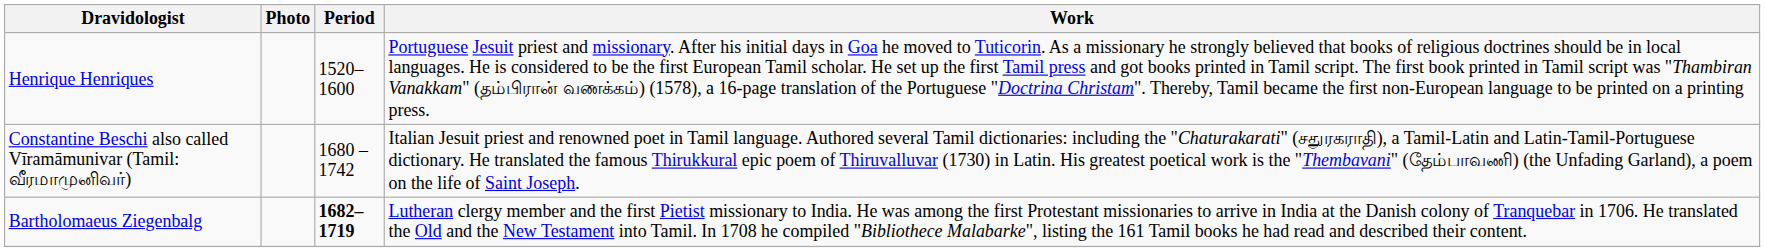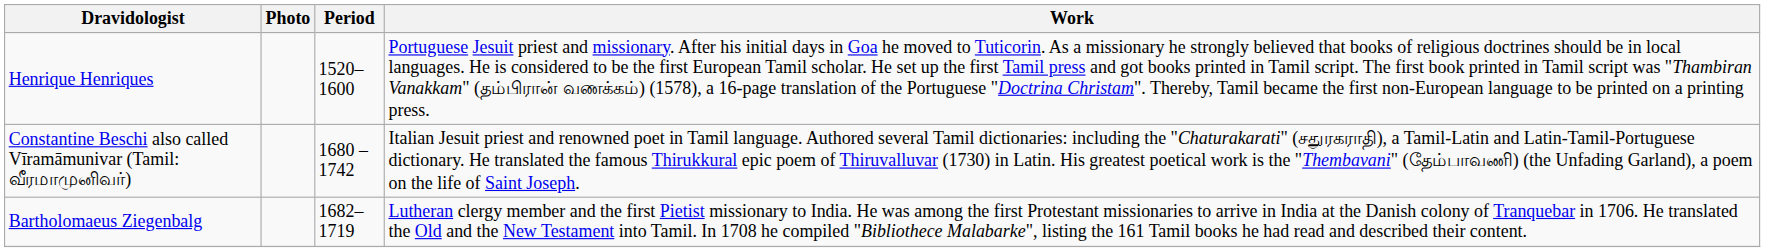(341, 221) bold -> (341, 221) normal
